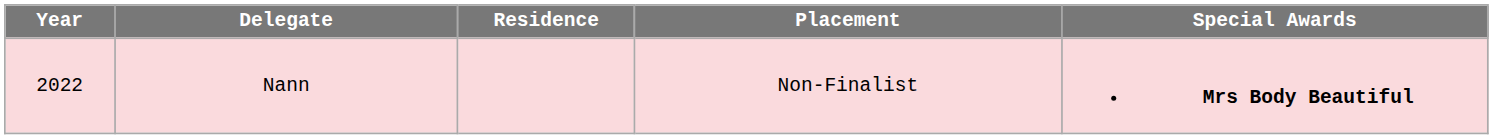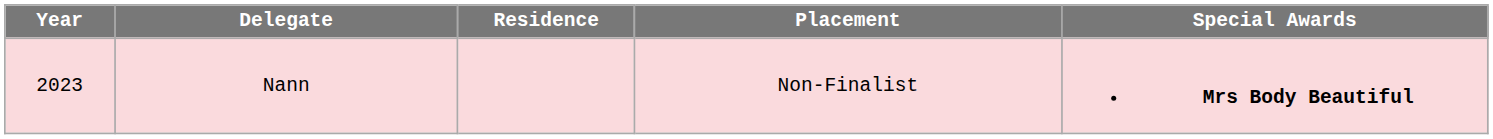(60, 85) 2022 -> (60, 85) 2023
